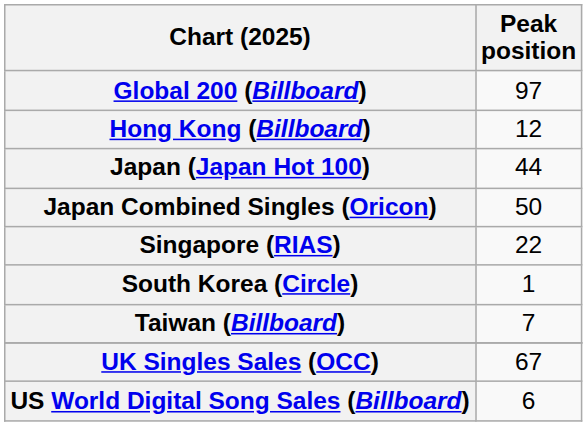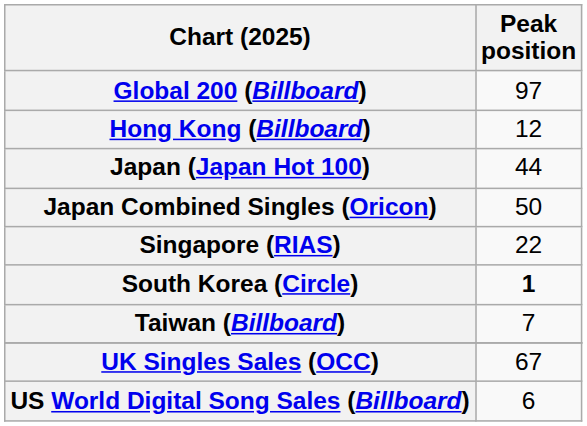(529, 284) normal -> (529, 284) bold
